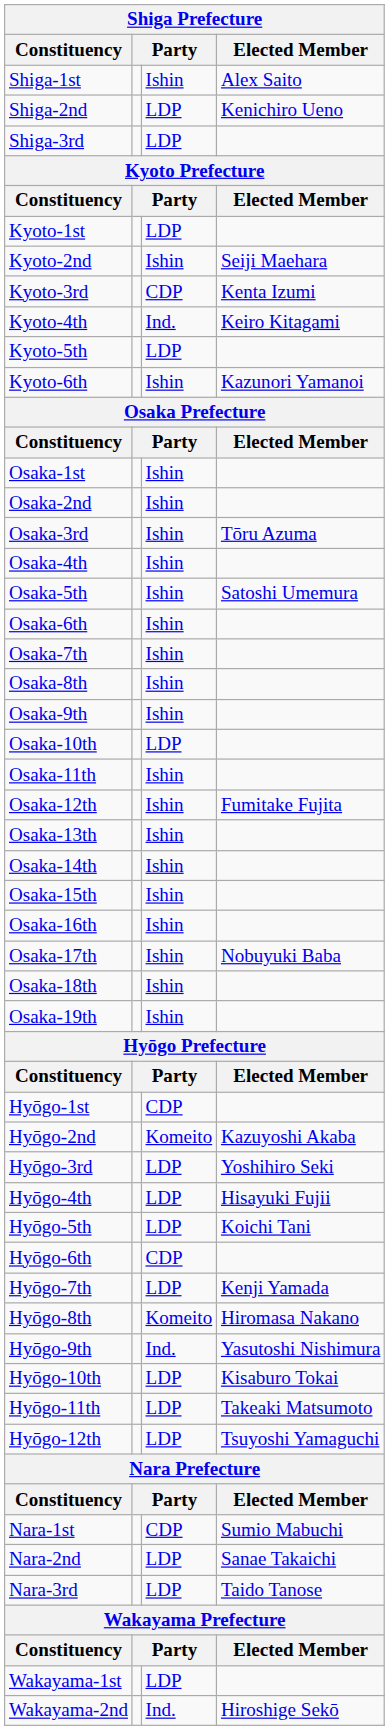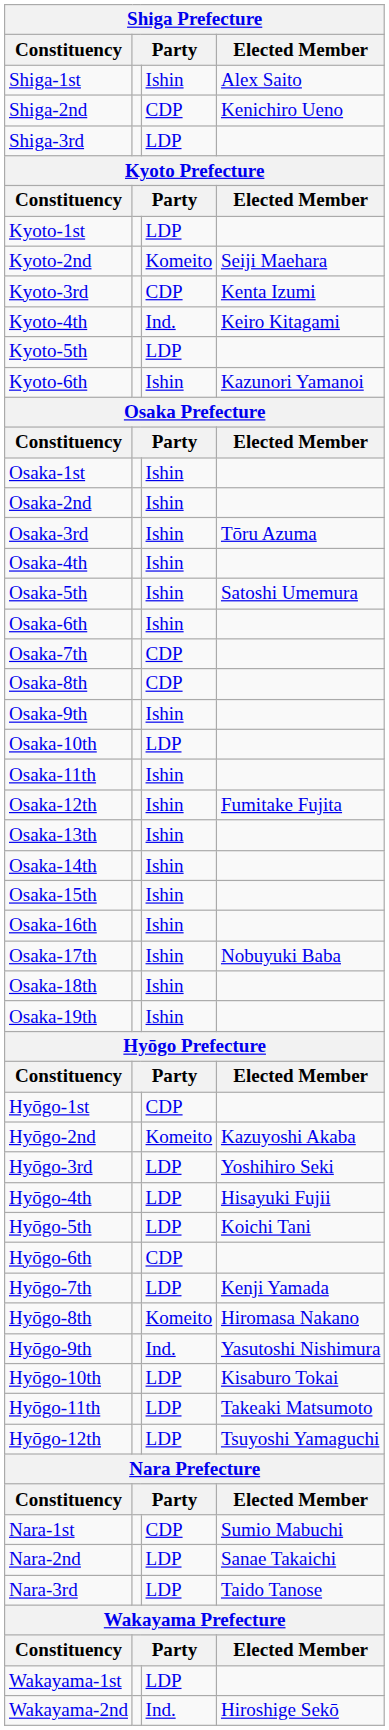(164, 110) LDP -> (164, 110) CDP
(165, 261) Ishin -> (179, 261) Komeito
(165, 653) Ishin -> (164, 653) CDP
(165, 683) Ishin -> (164, 683) CDP
